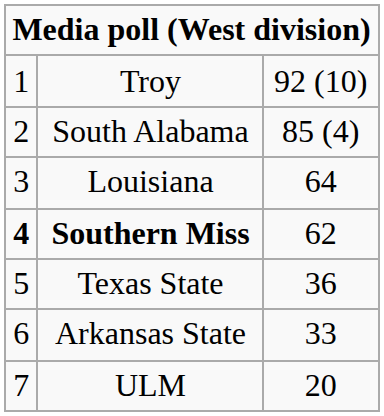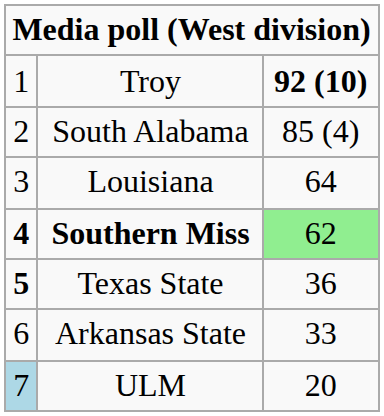(321, 80) normal -> (321, 80) bold
(321, 232) no background -> (321, 232) lightgreen background
(21, 283) normal -> (21, 283) bold
(21, 385) no background -> (21, 385) lightblue background
